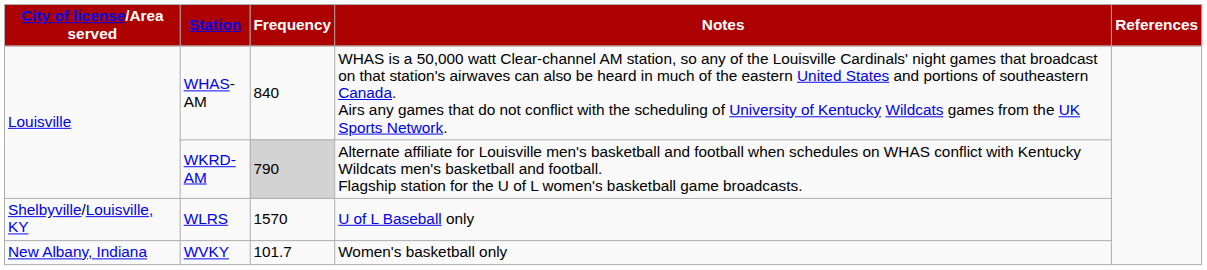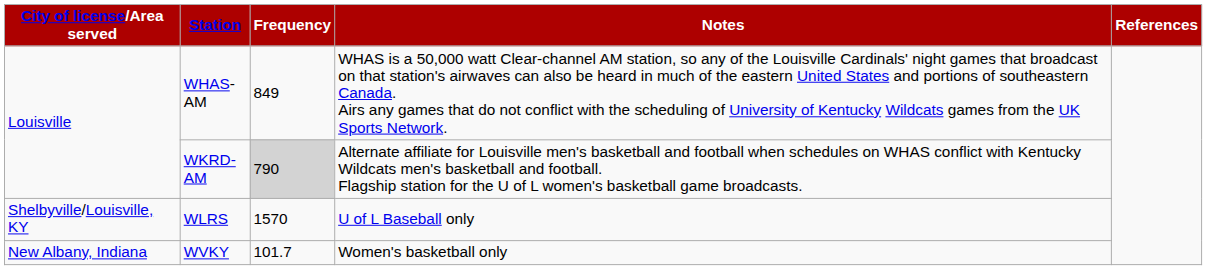(266, 92) 840 -> (266, 92) 849
